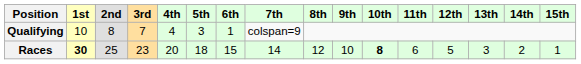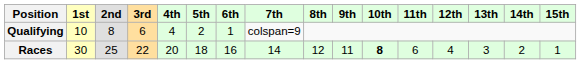(142, 31) 7 -> (142, 31) 6
(201, 31) 3 -> (201, 31) 2
(81, 50) bold -> (81, 50) normal
(142, 50) 23 -> (142, 50) 22
(230, 50) 15 -> (230, 50) 16
(347, 50) 10 -> (347, 50) 11
(450, 50) 5 -> (450, 50) 4
